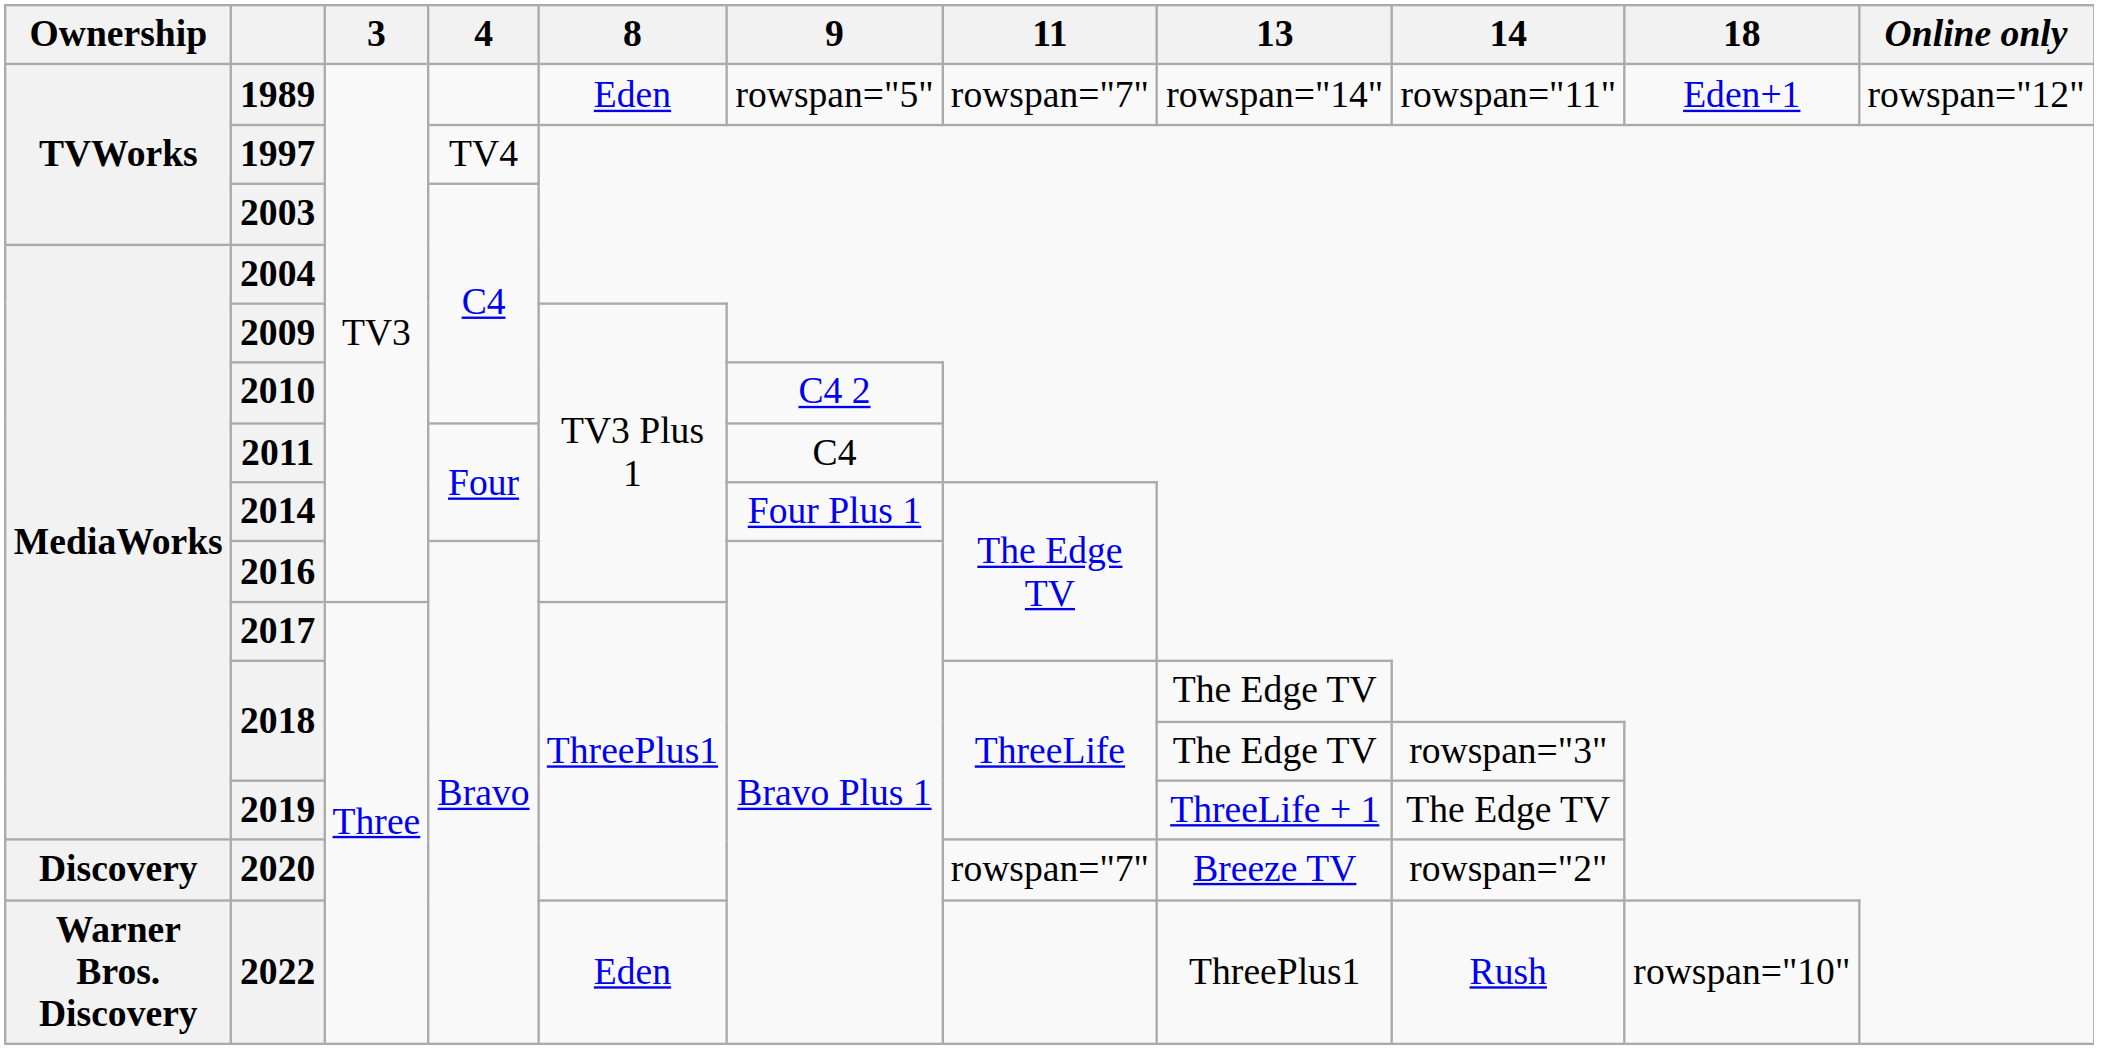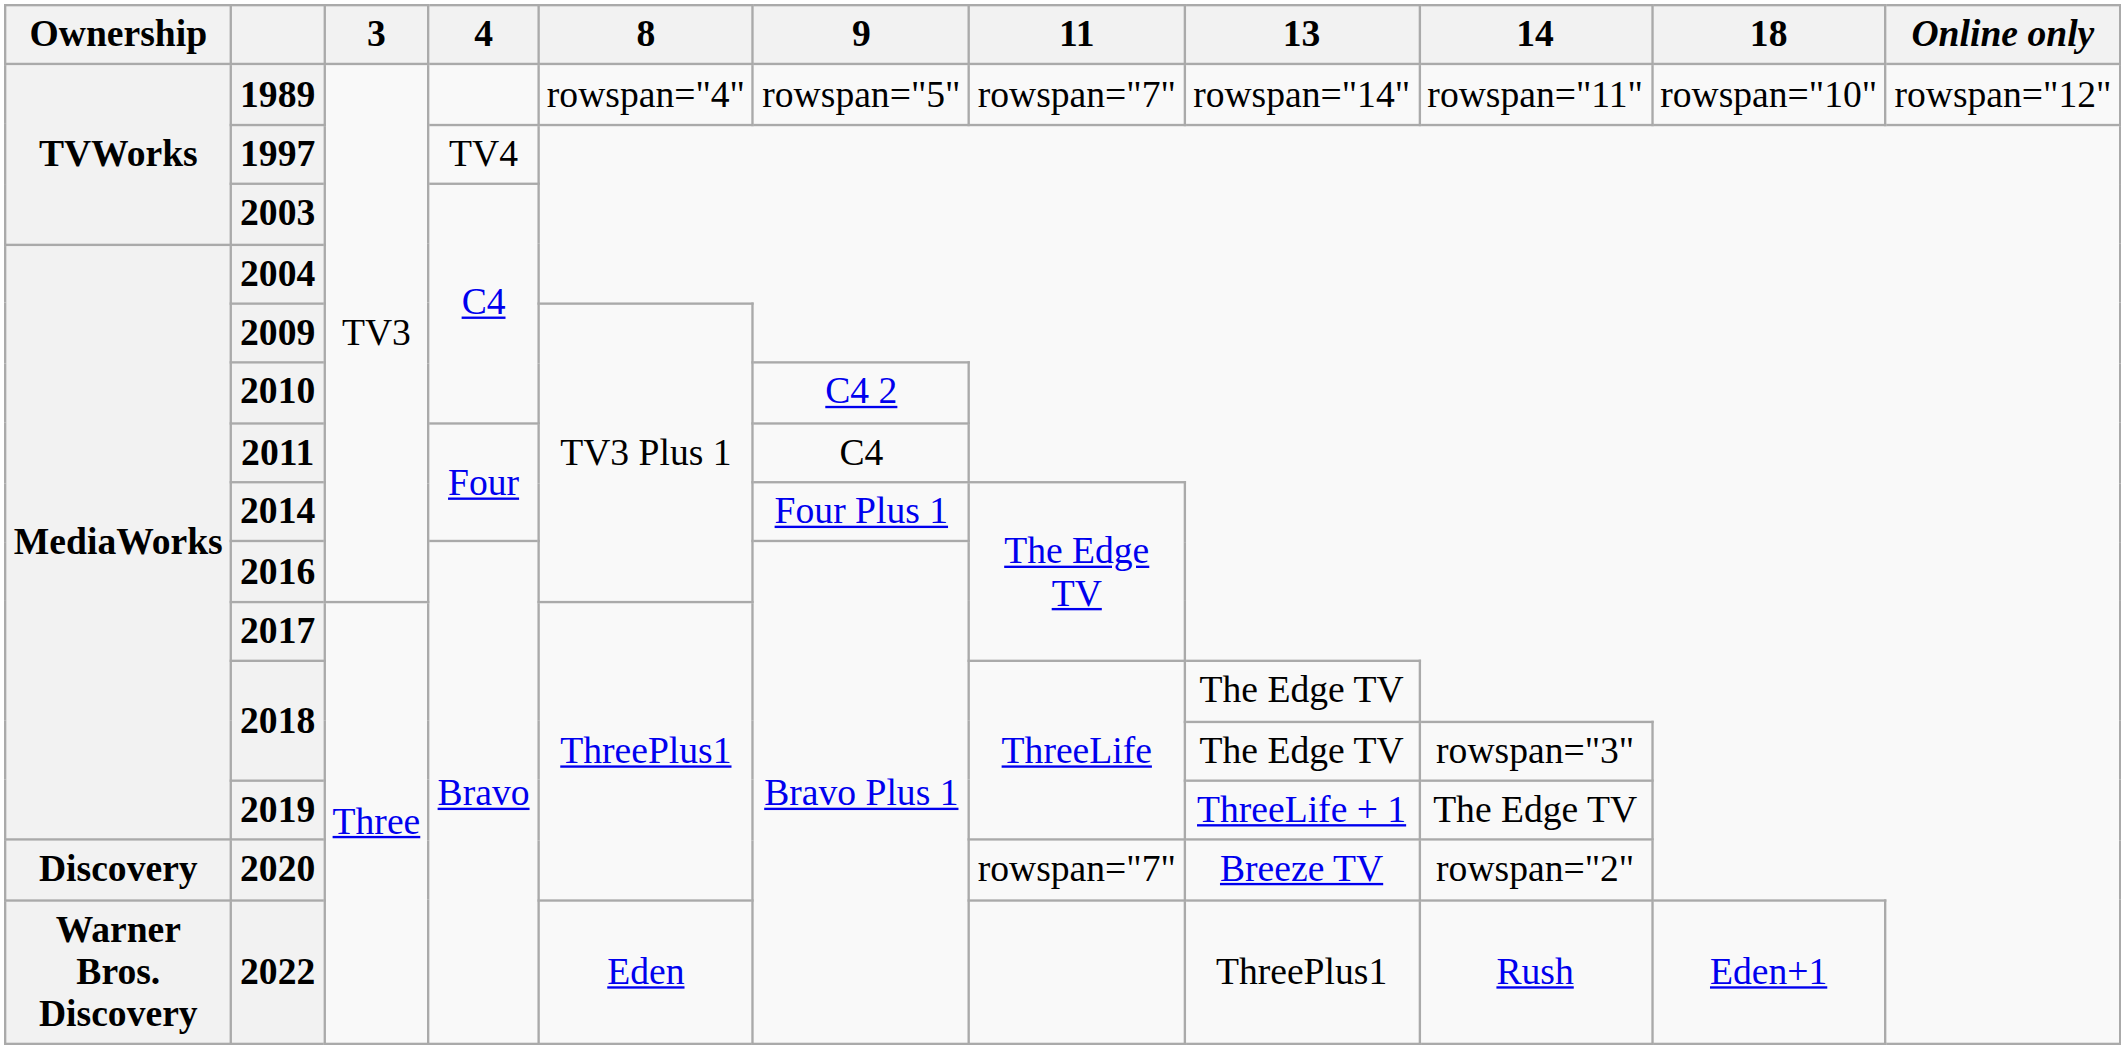(632, 93) Eden -> (646, 93) rowspan="4"
(1742, 93) Eden+1 -> (1769, 93) rowspan="10"
(1742, 971) rowspan="10" -> (1769, 971) Eden+1
